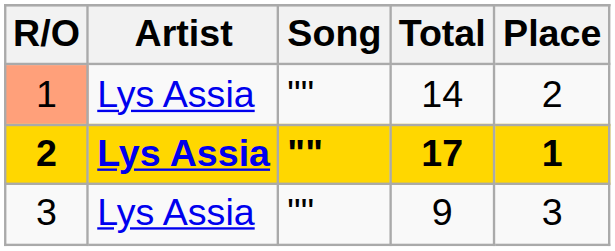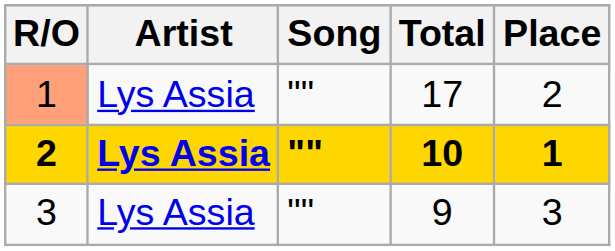(442, 93) 14 -> (442, 93) 17
(442, 153) 17 -> (442, 153) 10
